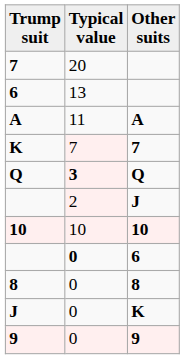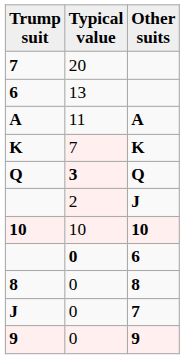(135, 147) 7 -> (138, 147) K
(138, 311) K -> (135, 311) 7
